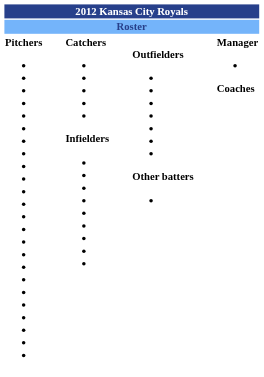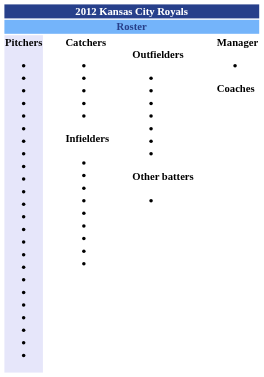(24, 199) no background -> (24, 199) lavender background
